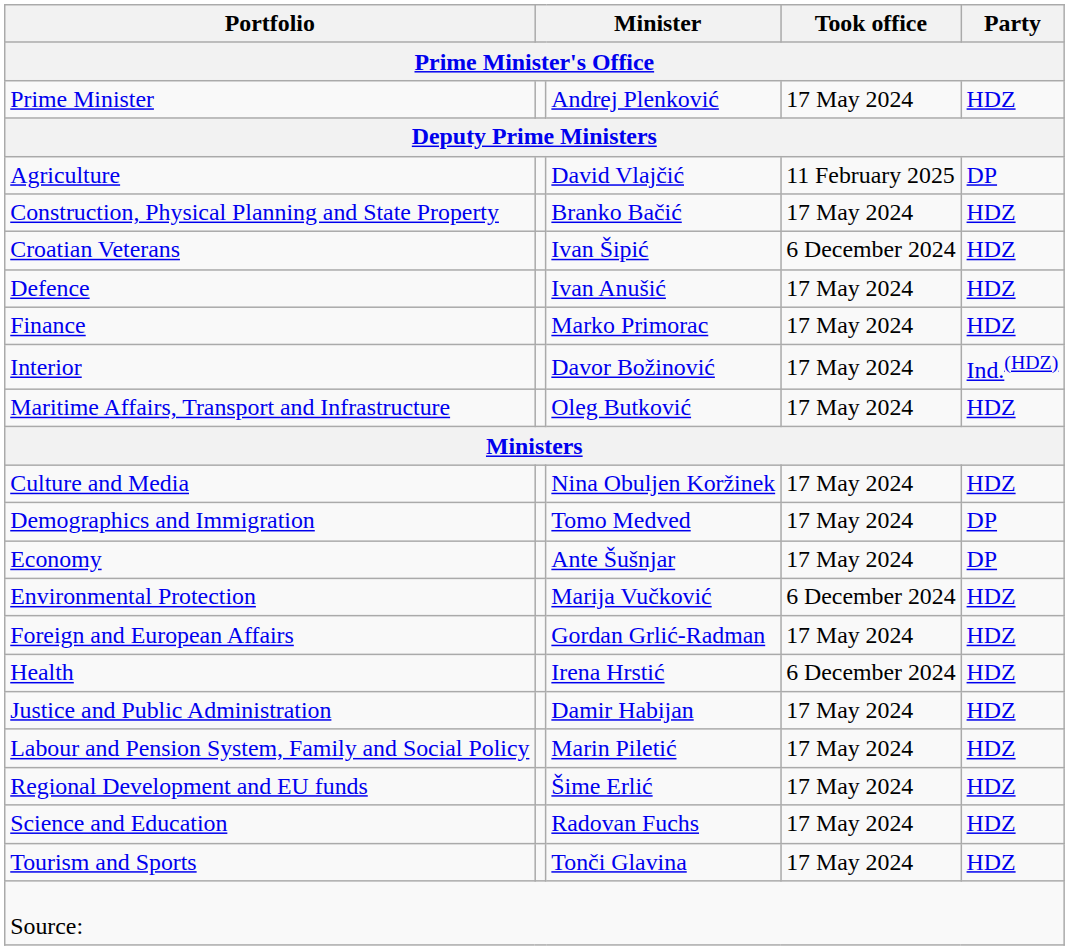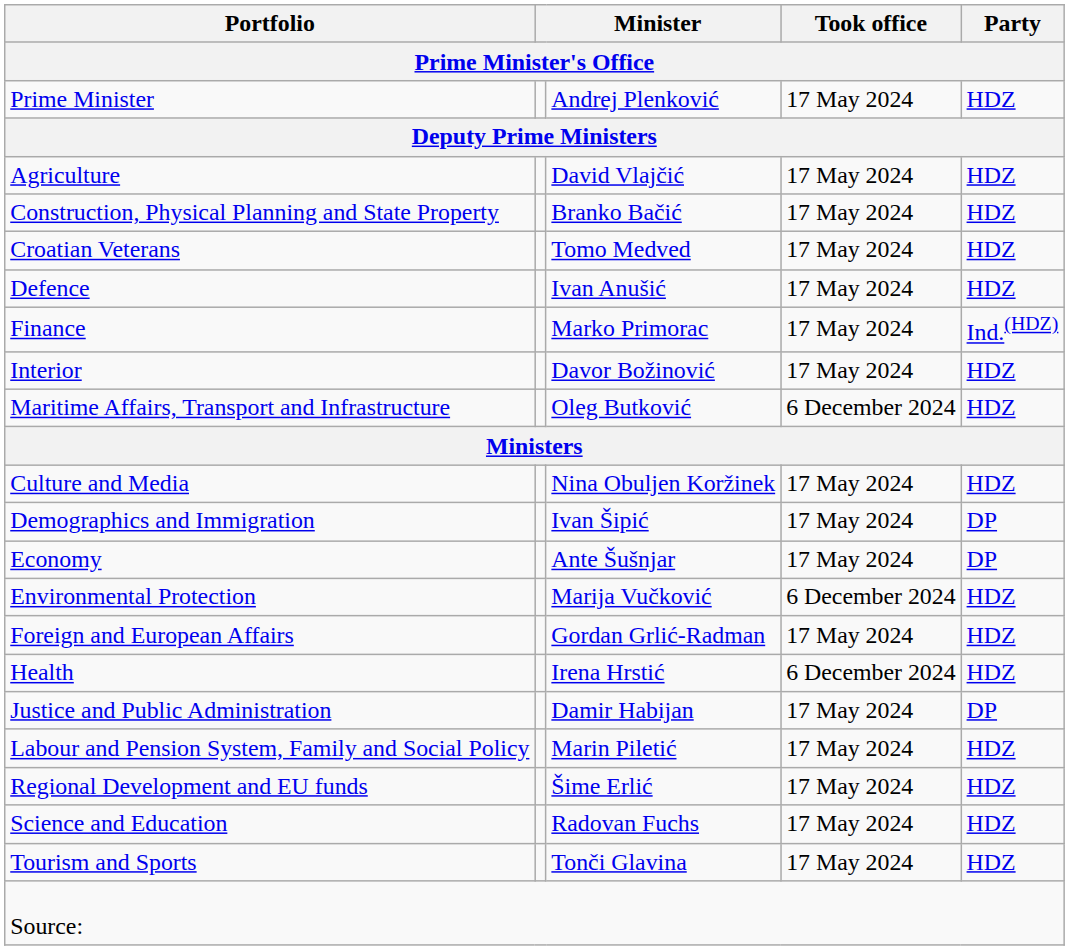(870, 174) 11 February 2025 -> (850, 174) 17 May 2024
(982, 174) DP -> (991, 174) HDZ
(600, 250) Ivan Šipić -> (621, 250) Tomo Medved
(871, 250) 6 December 2024 -> (850, 250) 17 May 2024
(991, 325) HDZ -> (1012, 329) Ind.(HDZ)
(1012, 366) Ind.(HDZ) -> (991, 370) HDZ
(850, 407) 17 May 2024 -> (871, 407) 6 December 2024
(621, 521) Tomo Medved -> (600, 521) Ivan Šipić
(991, 710) HDZ -> (982, 710) DP
